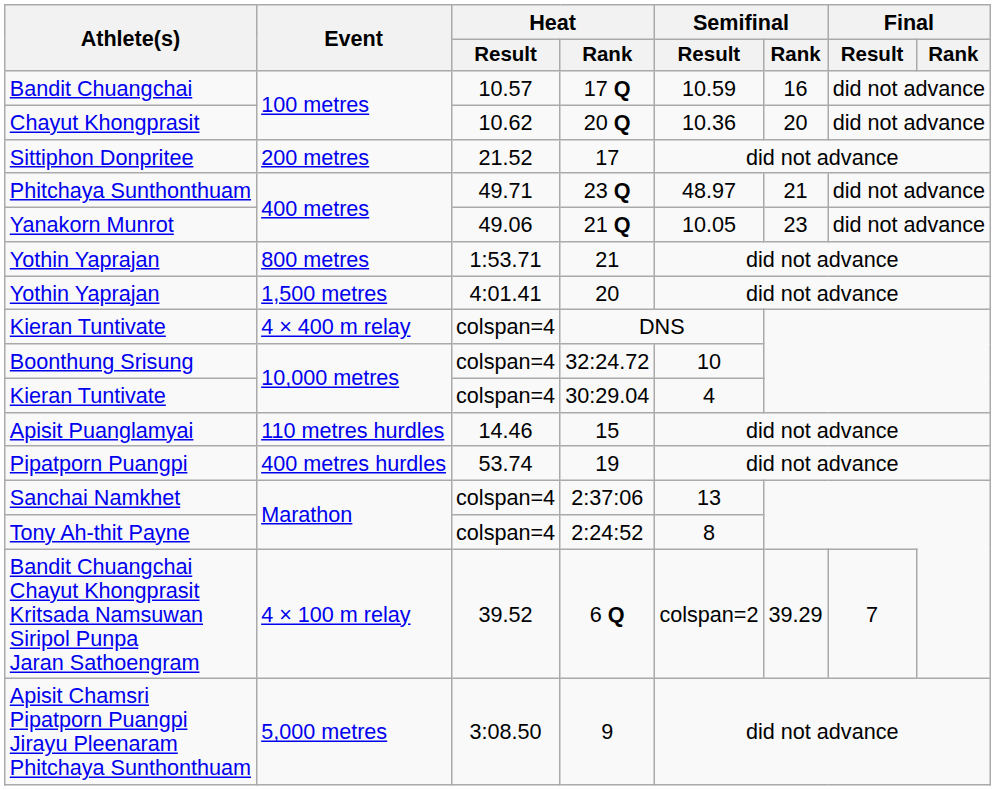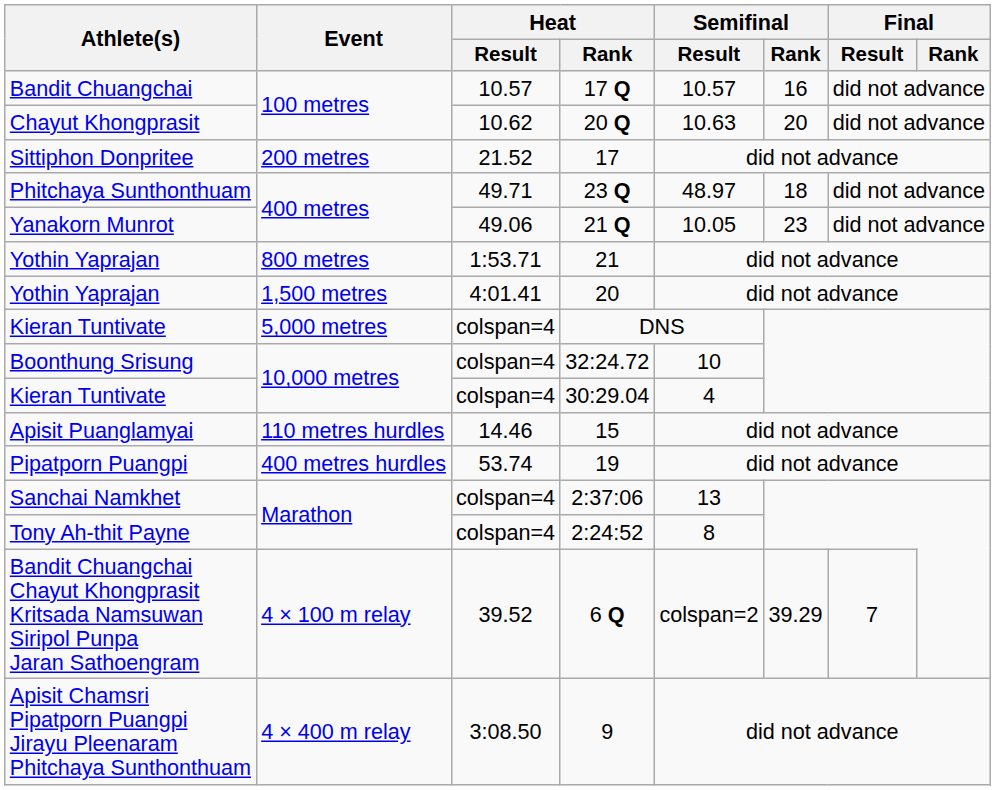(709, 89) 10.59 -> (709, 89) 10.57
(709, 123) 10.36 -> (709, 123) 10.63
(796, 191) 21 -> (796, 191) 18
(336, 327) 4 × 400 m relay -> (324, 327) 5,000 metres
(324, 732) 5,000 metres -> (336, 732) 4 × 400 m relay
